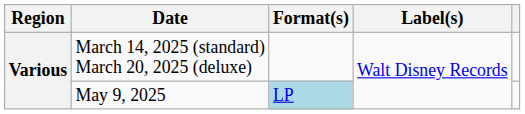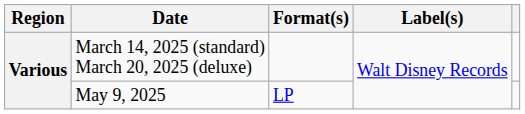(283, 94) lightblue background -> (283, 94) no background
